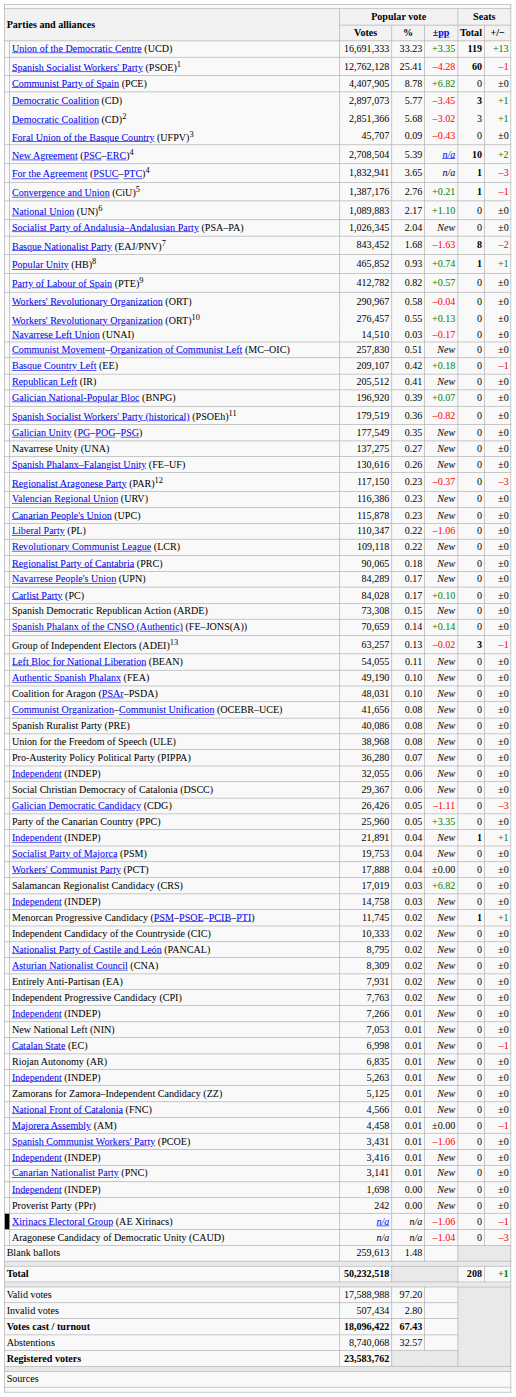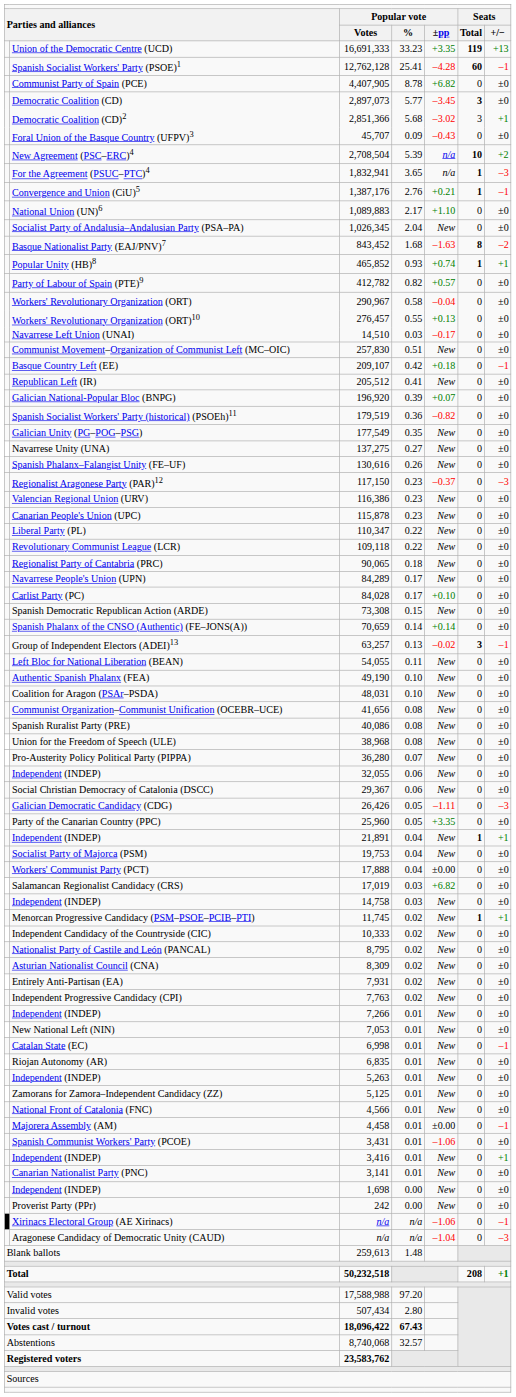(503, 101) +1 -> (503, 101) ±0
(444, 531) –1.06 -> (446, 531) New
(503, 1157) ±0 -> (503, 1157) +1
